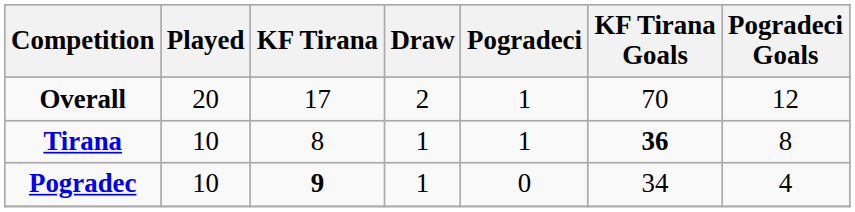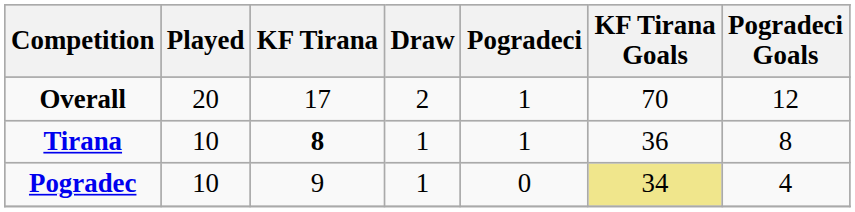(317, 141) normal -> (317, 141) bold
(655, 141) bold -> (655, 141) normal
(317, 183) bold -> (317, 183) normal
(655, 183) no background -> (655, 183) khaki background
